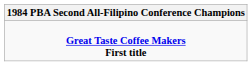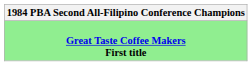(126, 46) no background -> (126, 46) lightgreen background
